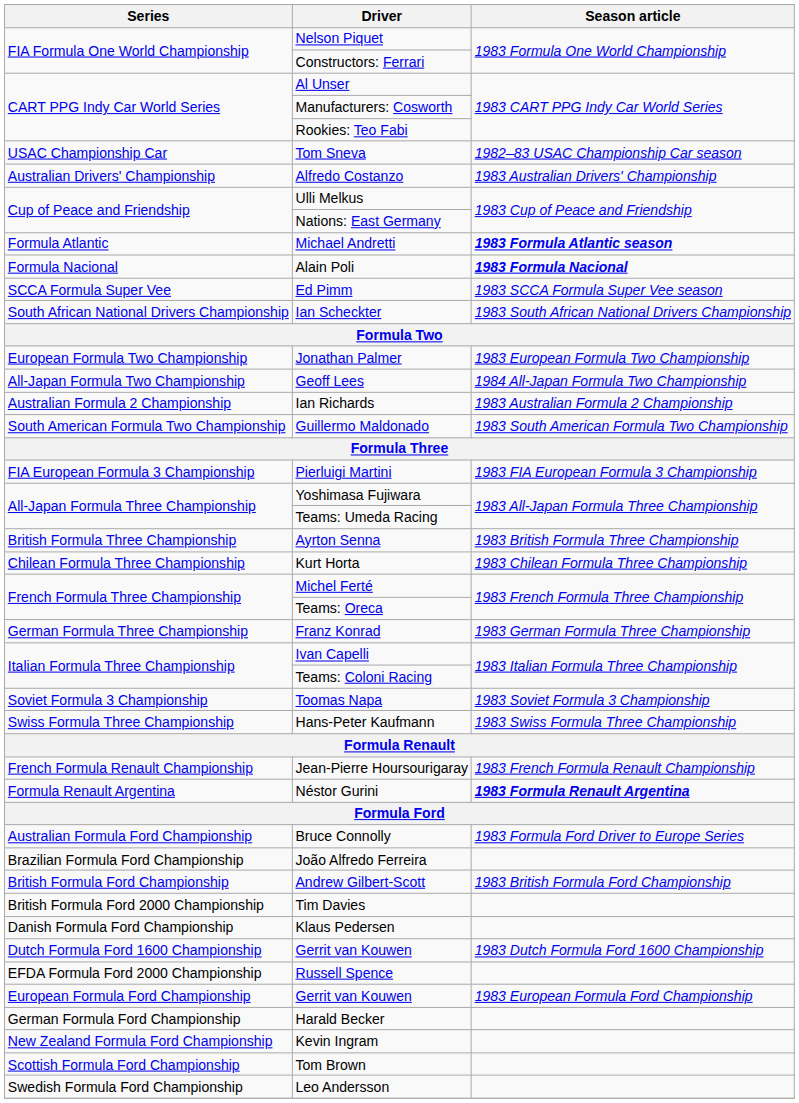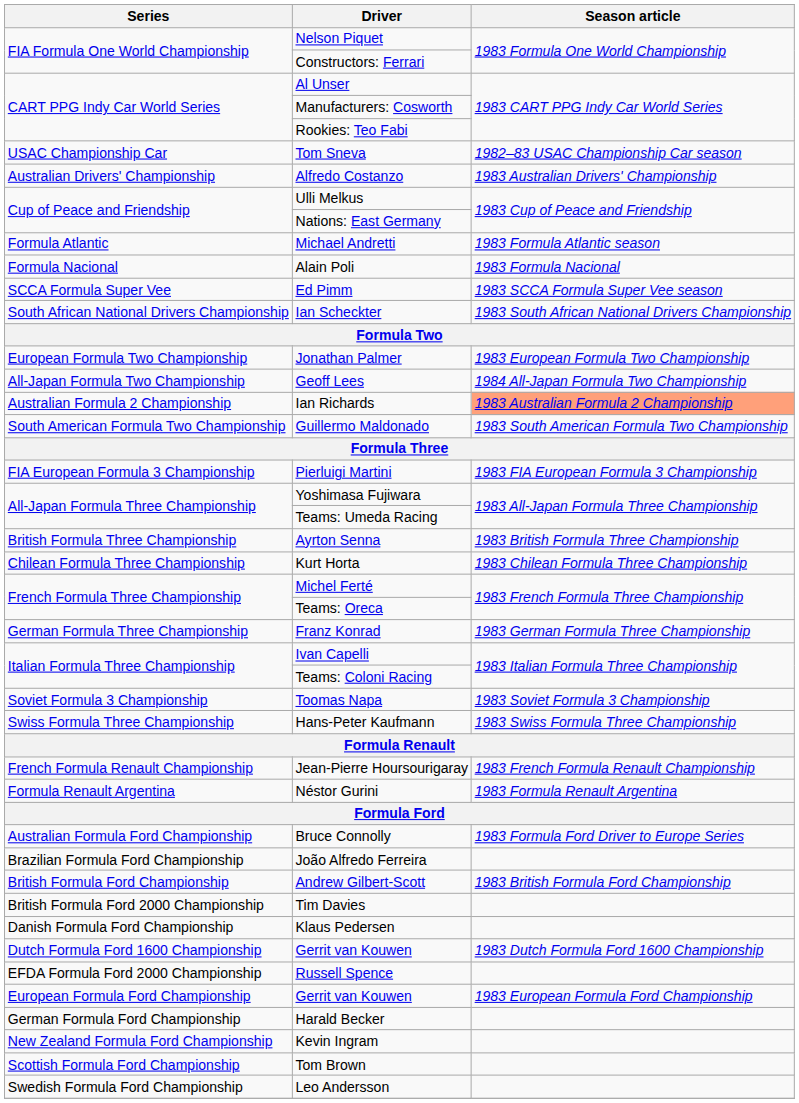(574, 244) bold -> (567, 244) normal
(551, 266) bold -> (547, 266) normal
(604, 403) no background -> (604, 403) lightsalmon background
(582, 791) bold -> (576, 791) normal
